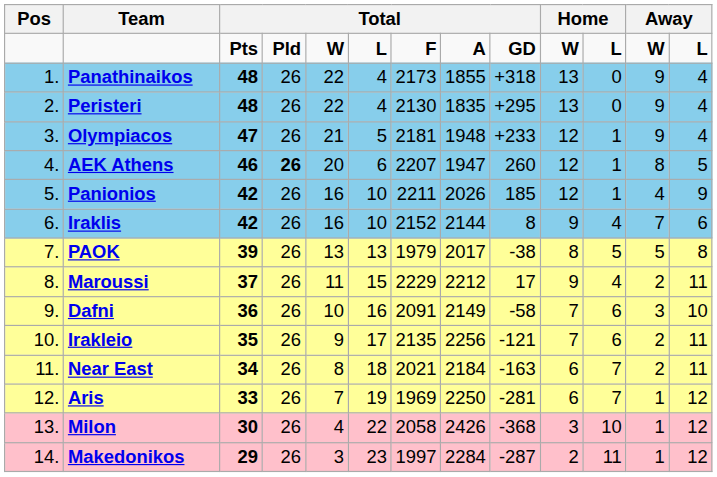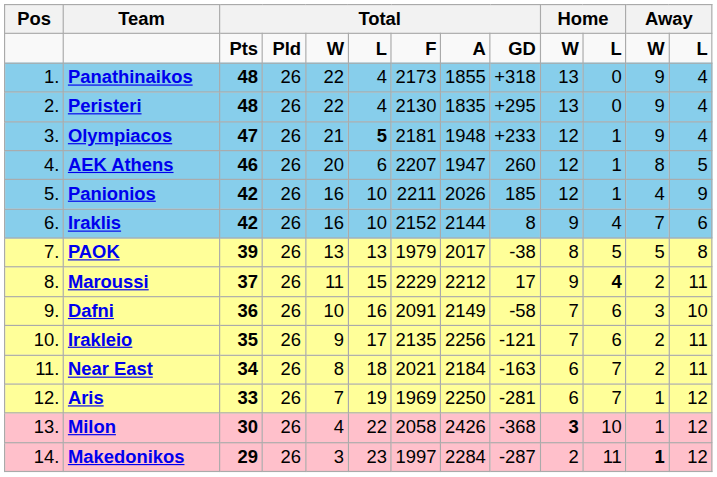(382, 135) normal -> (382, 135) bold
(291, 164) bold -> (291, 164) normal
(617, 281) normal -> (617, 281) bold
(574, 427) normal -> (574, 427) bold
(660, 456) normal -> (660, 456) bold
